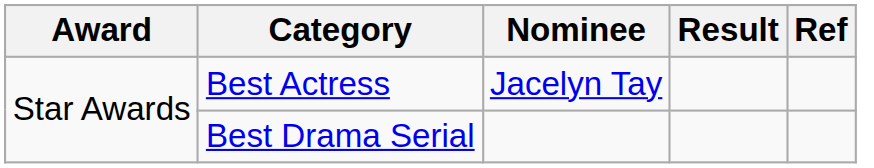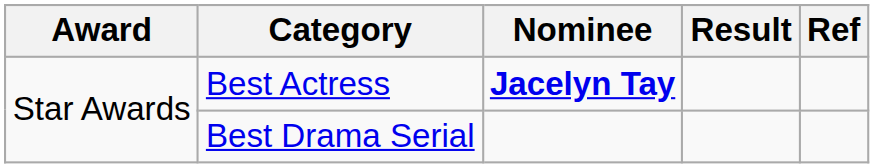(576, 83) normal -> (583, 83) bold
